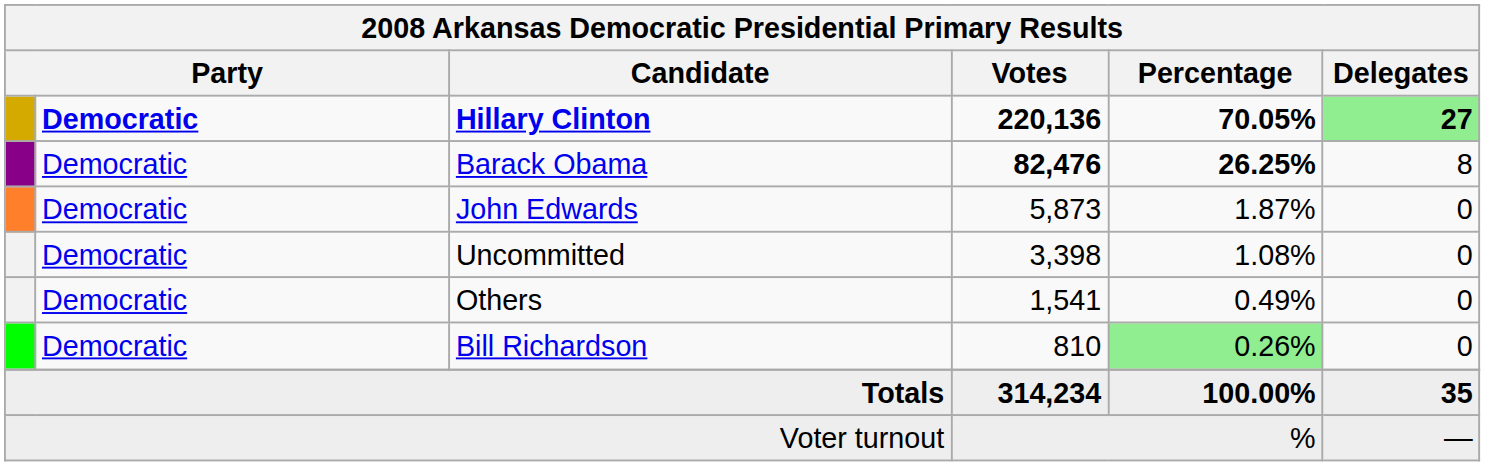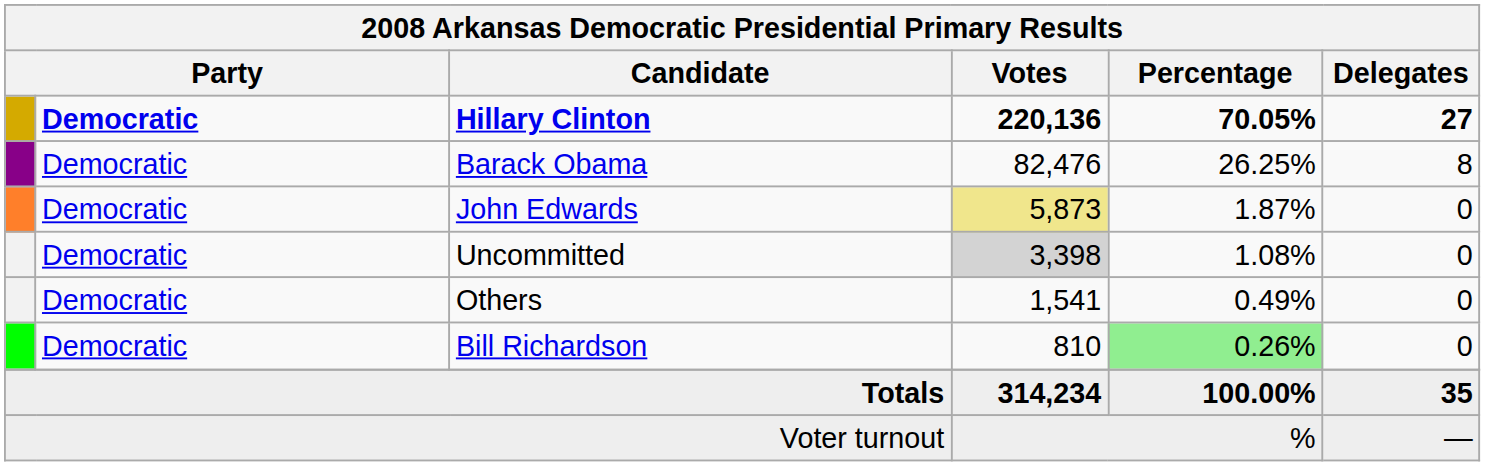(1457, 119) lightgreen background -> (1457, 119) no background
(1057, 164) bold -> (1057, 164) normal
(1267, 164) bold -> (1267, 164) normal
(1065, 210) no background -> (1065, 210) khaki background
(1065, 255) no background -> (1065, 255) lightgrey background
